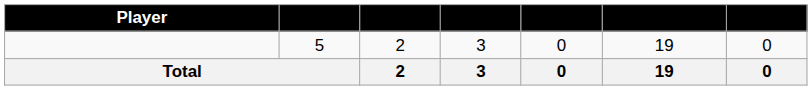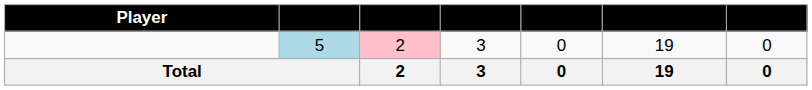(320, 44) no background -> (320, 44) lightblue background
(400, 44) no background -> (400, 44) pink background
